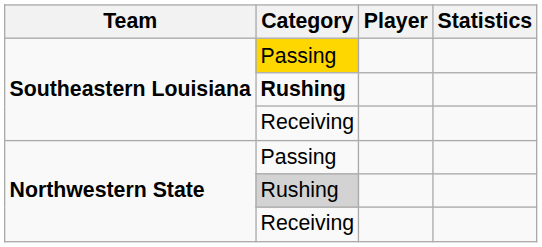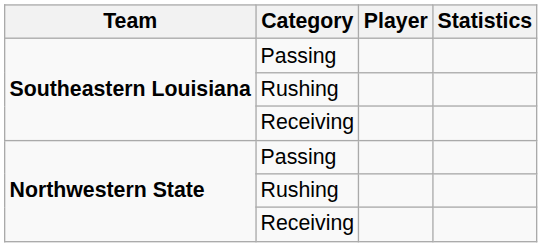(298, 55) gold background -> (298, 55) no background
(303, 89) bold -> (300, 89) normal
(300, 190) lightgrey background -> (300, 190) no background
